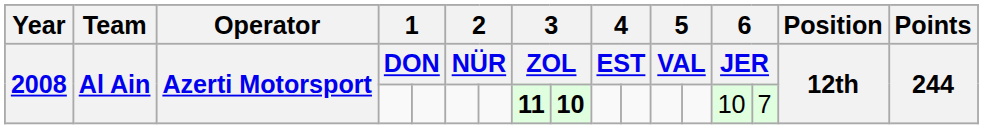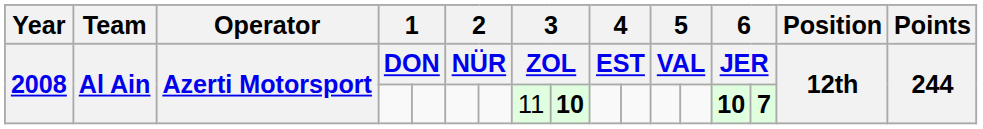(531, 104) bold -> (531, 104) normal
(732, 104) normal -> (731, 104) bold
(765, 104) normal -> (764, 104) bold
